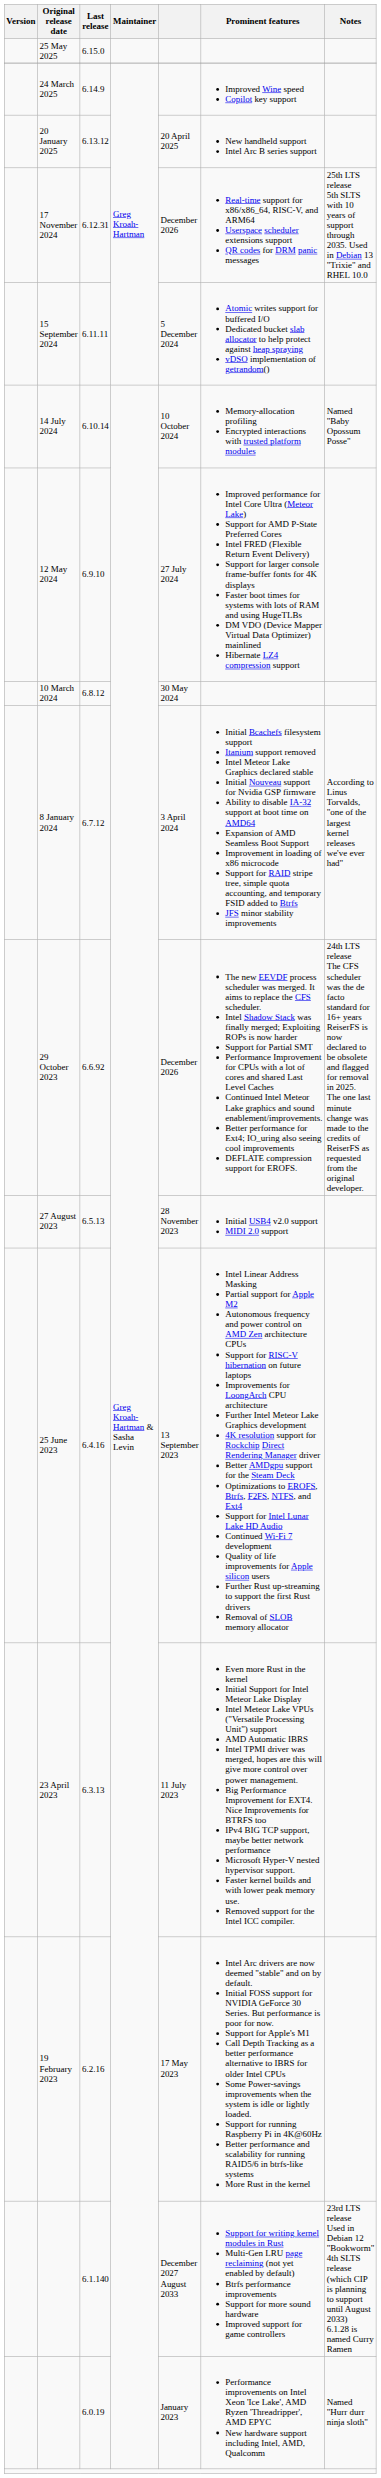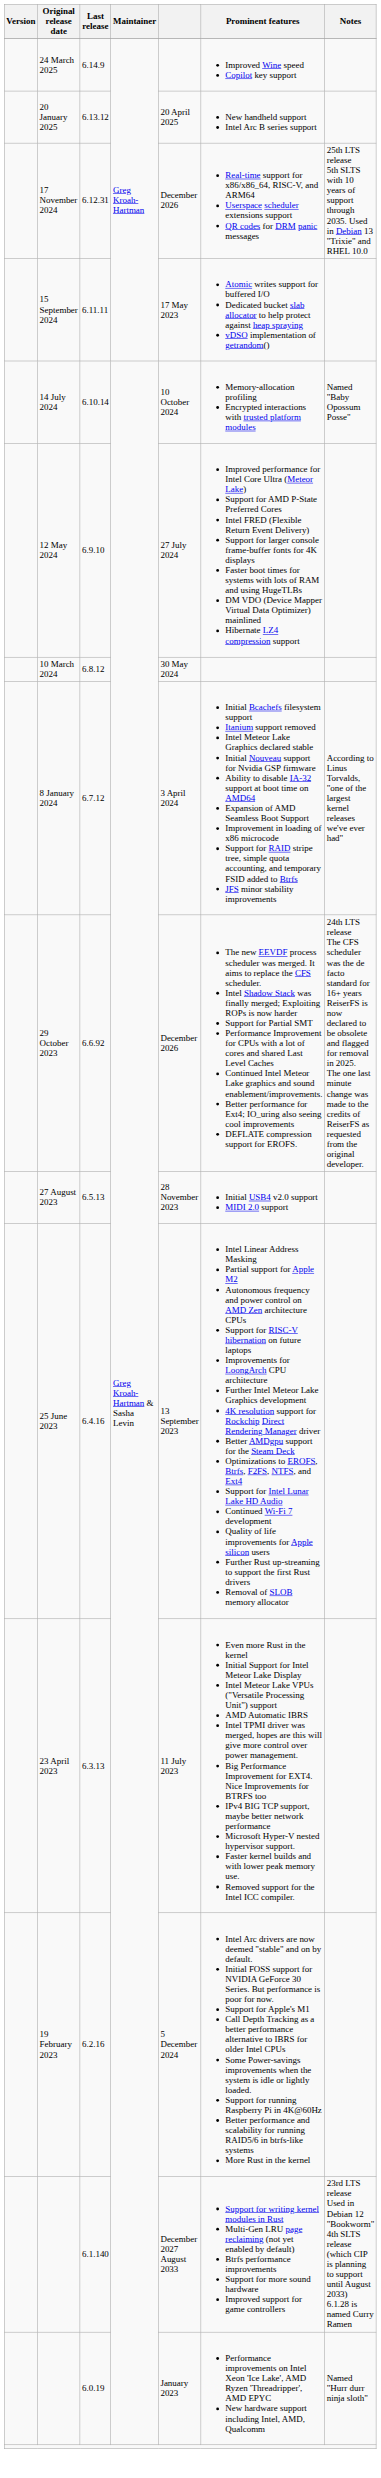- row: (53, 51)
(179, 334) 5 December 2024 -> (174, 309) 17 May 2023
(174, 2069) 17 May 2023 -> (179, 2044) 5 December 2024
